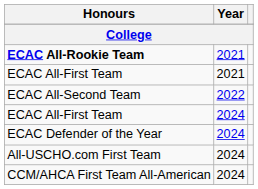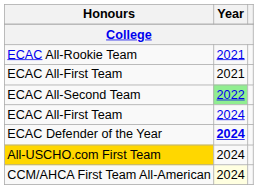(76, 54) bold -> (72, 54) normal
(231, 94) no background -> (231, 94) lightgreen background
(231, 134) normal -> (231, 134) bold
(84, 154) no background -> (84, 154) gold background
(231, 174) no background -> (231, 174) lightyellow background
